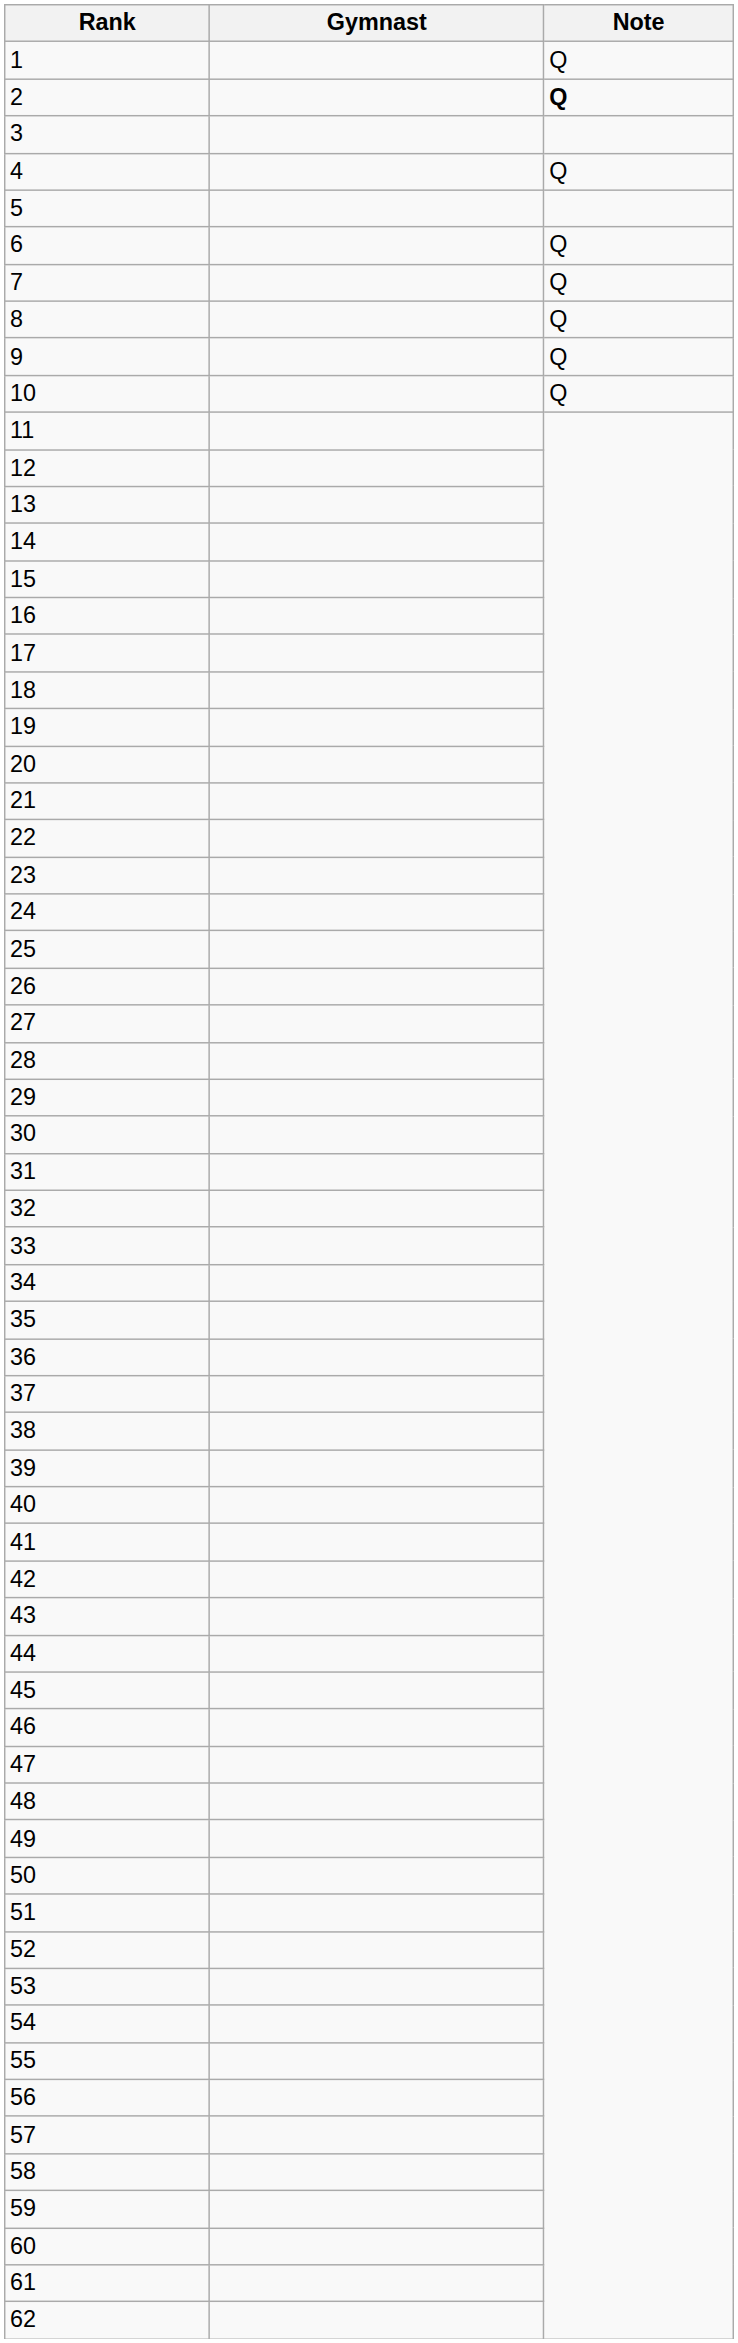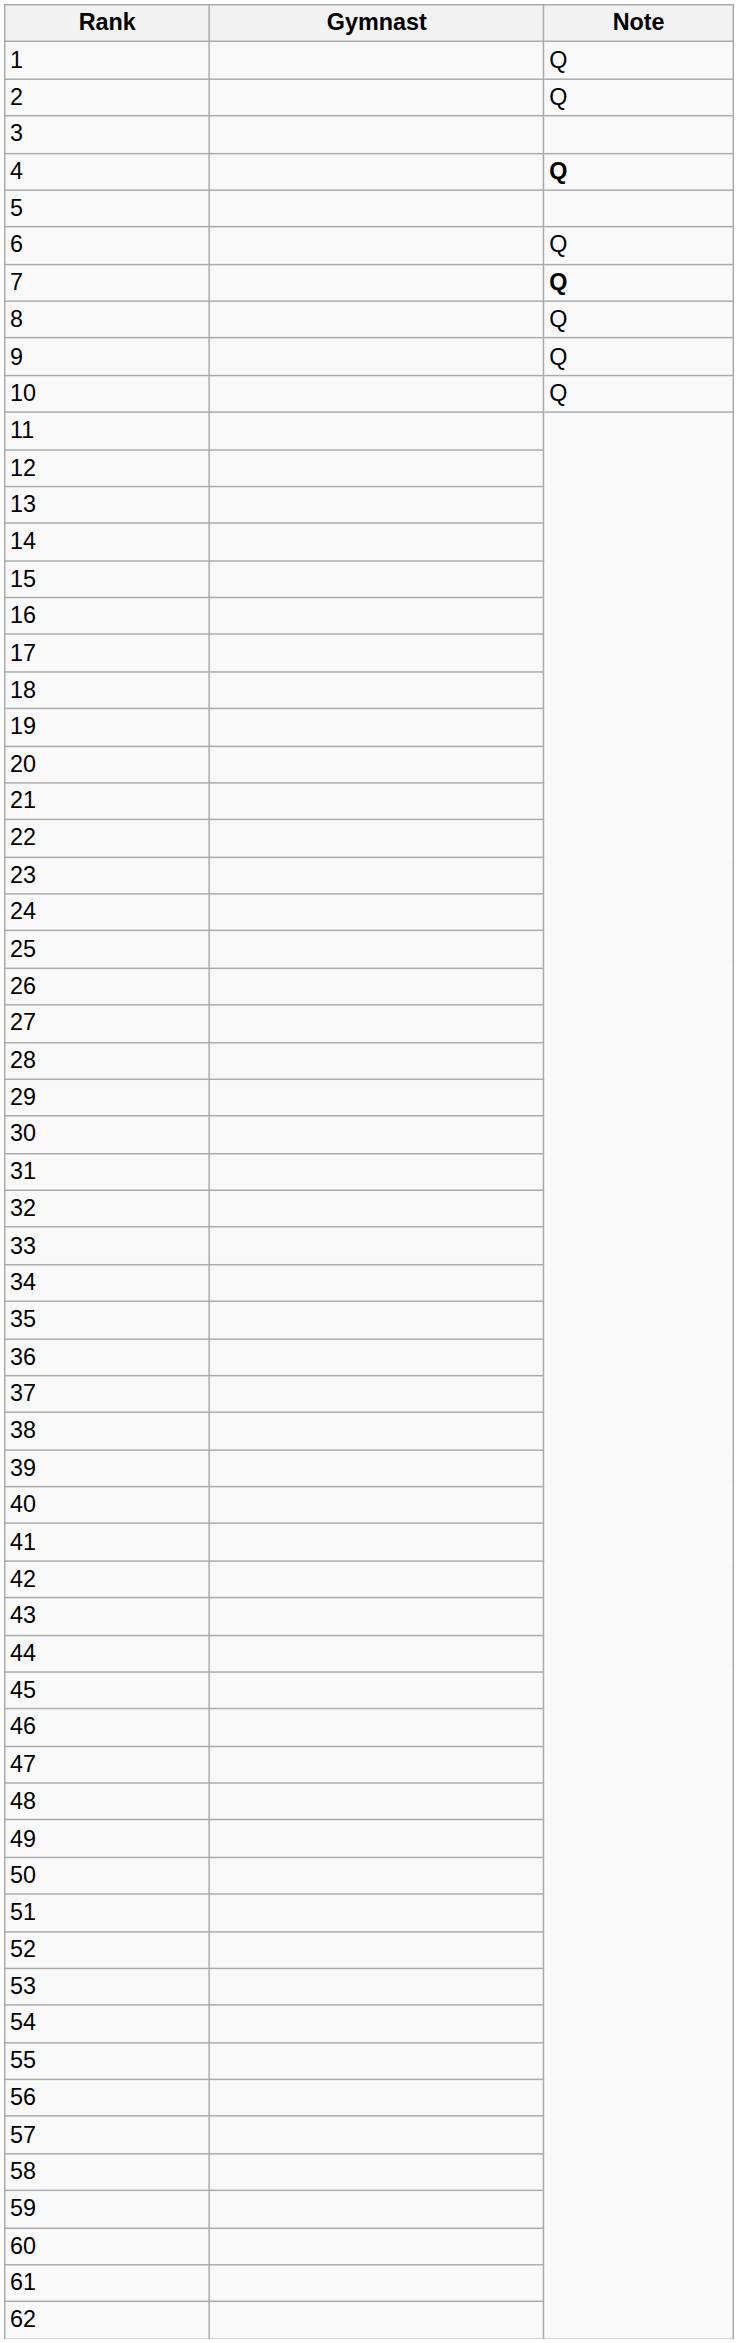(558, 97) bold -> (558, 97) normal
(558, 171) normal -> (558, 171) bold
(558, 282) normal -> (558, 282) bold
